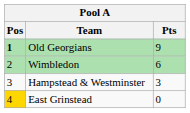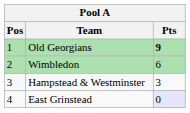(10, 47) bold -> (10, 47) normal
(158, 47) normal -> (158, 47) bold
(10, 99) gold background -> (10, 99) no background
(158, 99) no background -> (158, 99) lavender background
